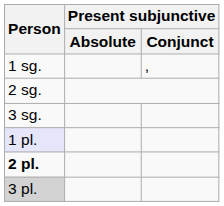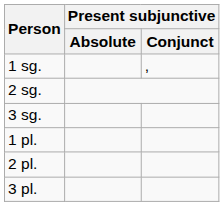(23, 139) lavender background -> (23, 139) no background
(24, 164) bold -> (23, 164) normal
(23, 189) lightgrey background -> (23, 189) no background
